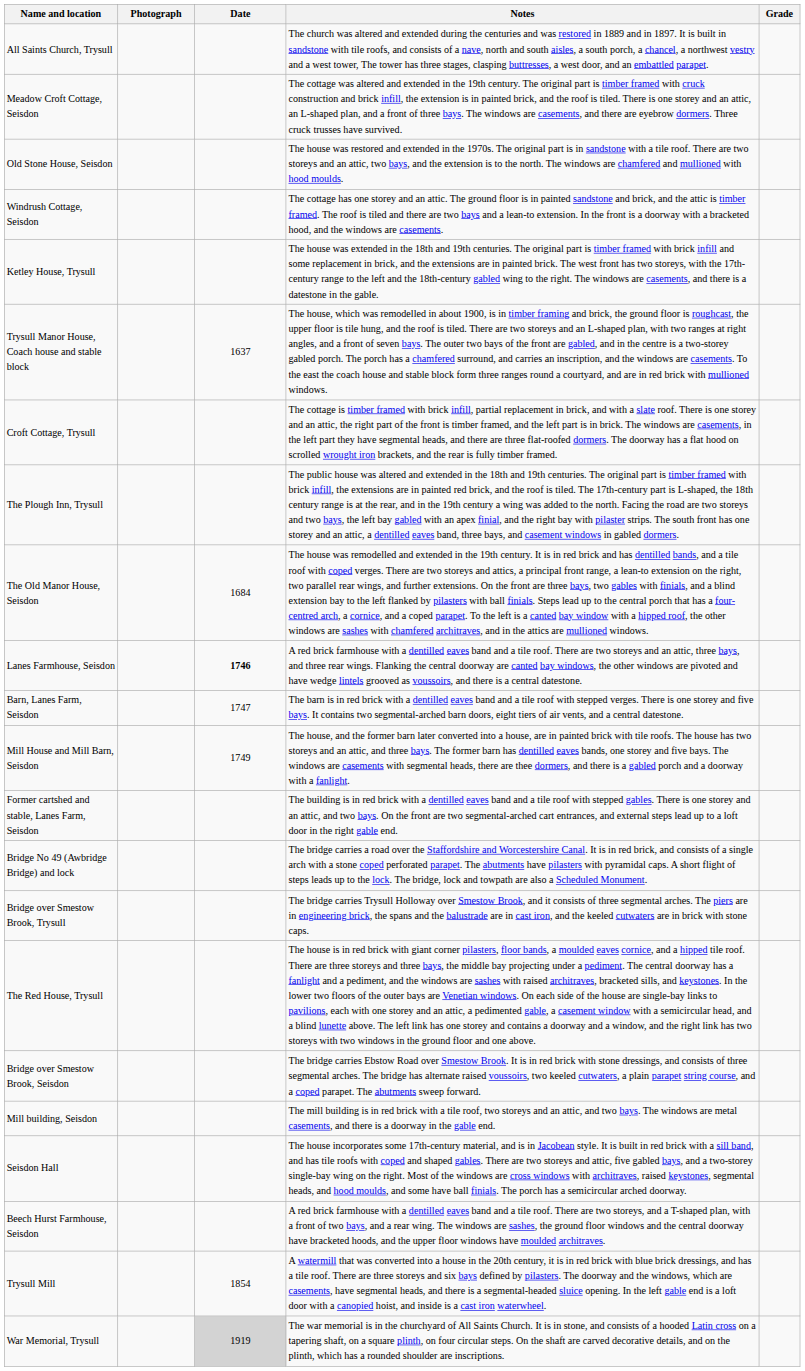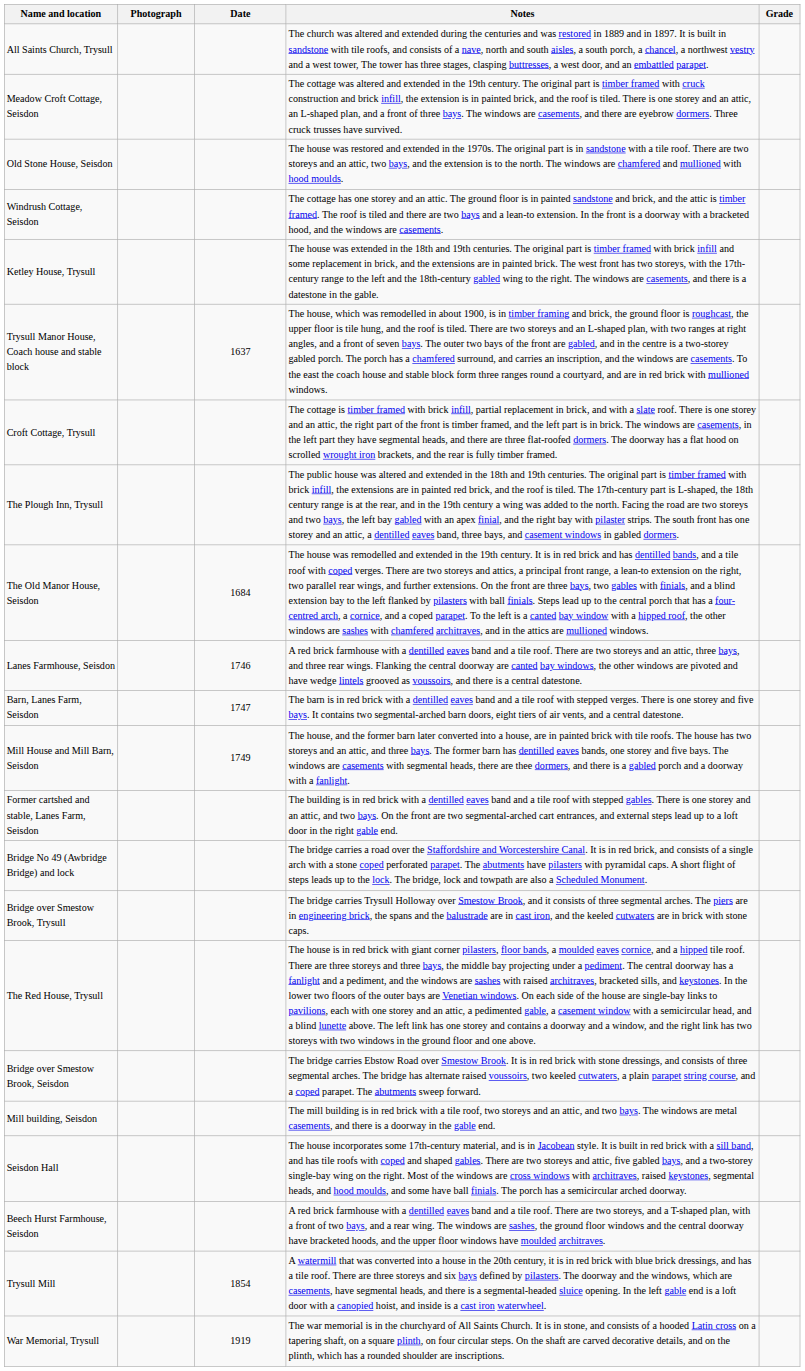(240, 665) bold -> (240, 665) normal
(240, 1341) lightgrey background -> (240, 1341) no background
